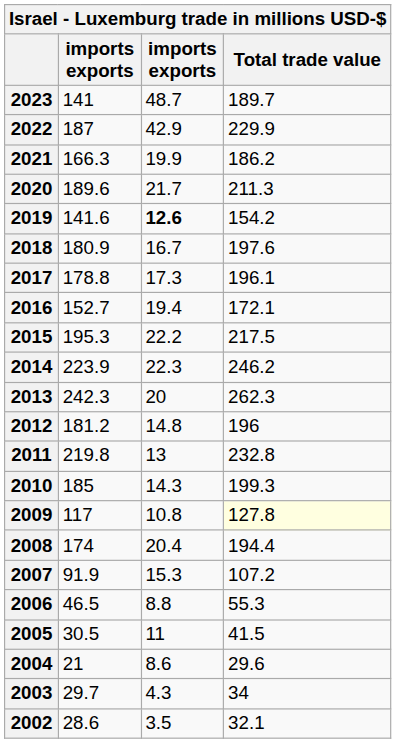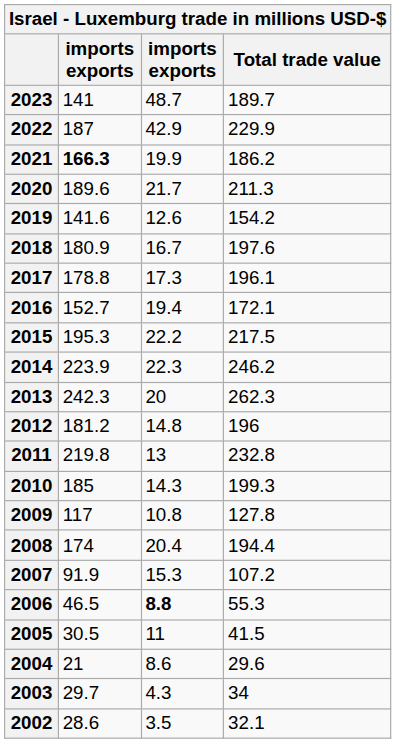(86, 159) normal -> (86, 159) bold
(164, 218) bold -> (164, 218) normal
(252, 515) lightyellow background -> (252, 515) no background
(158, 604) normal -> (158, 604) bold
